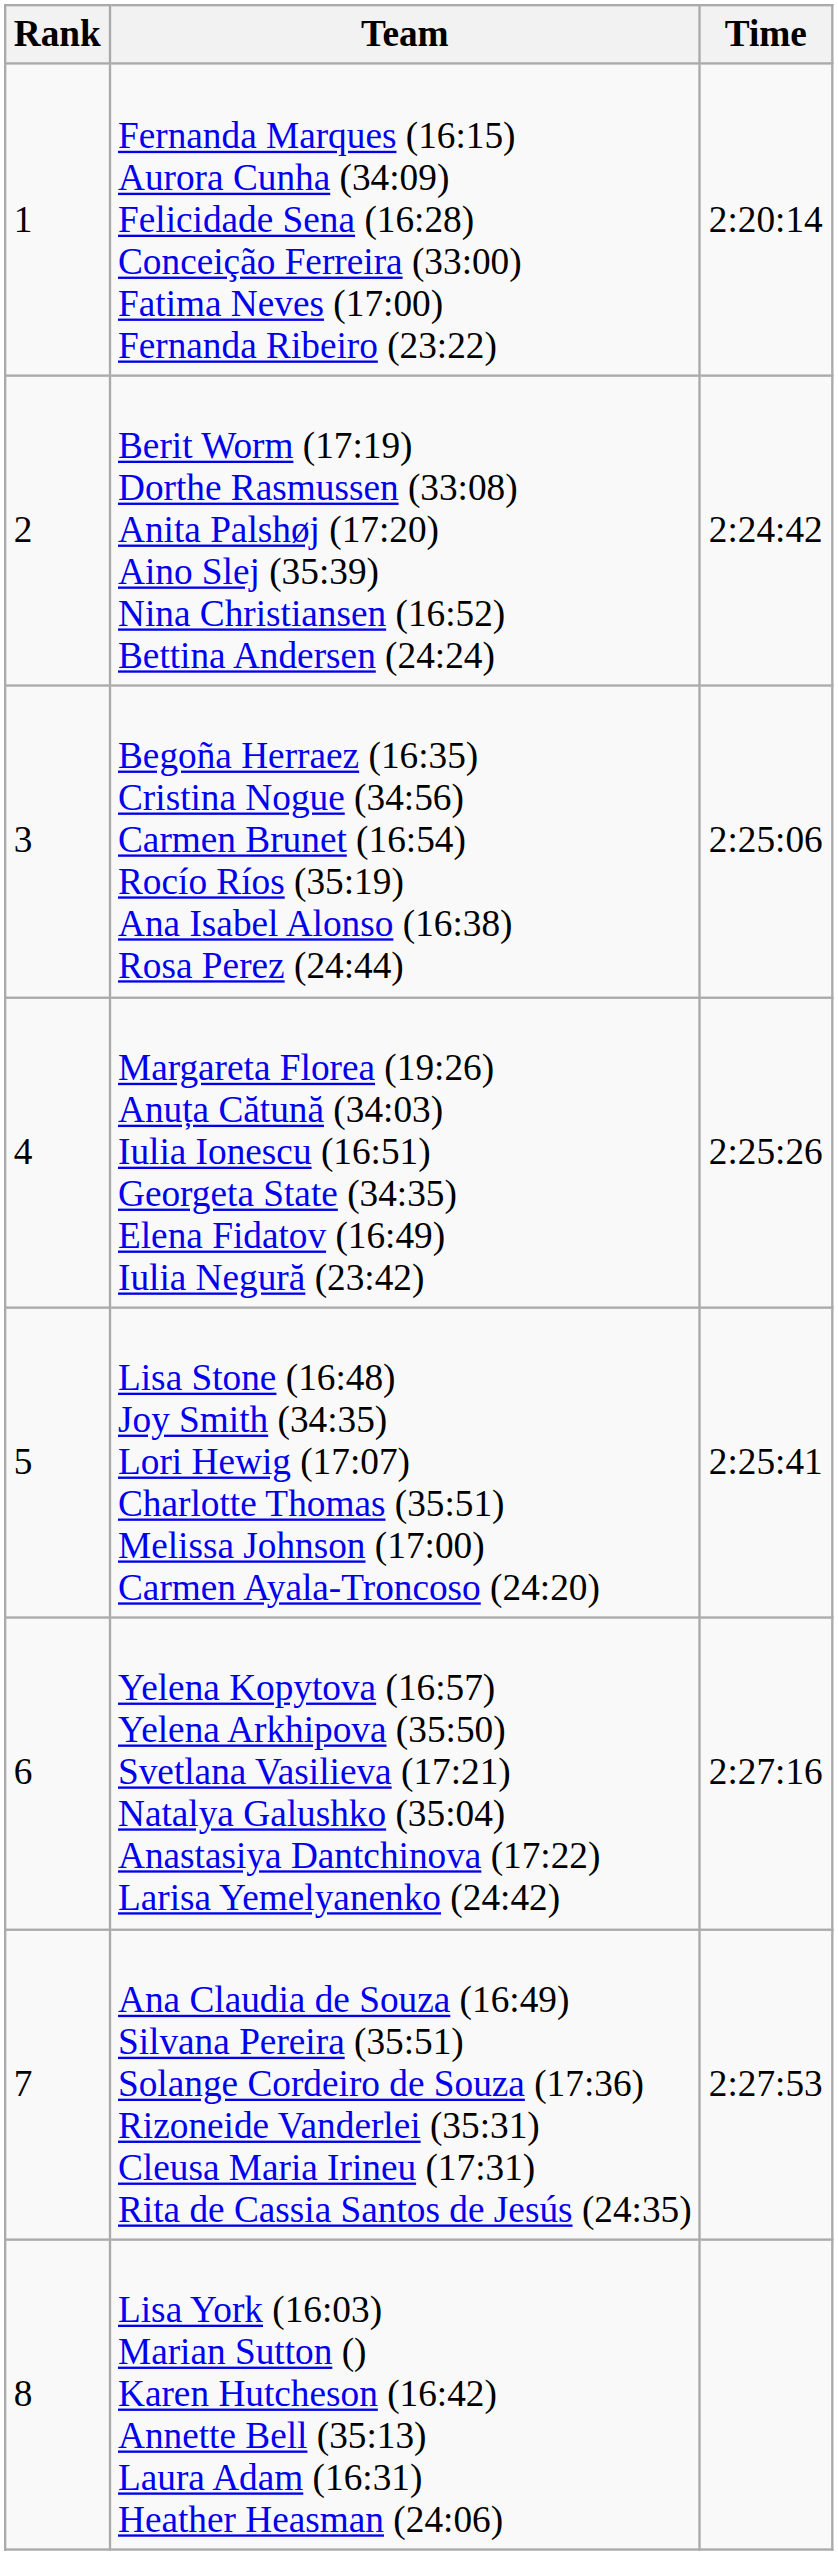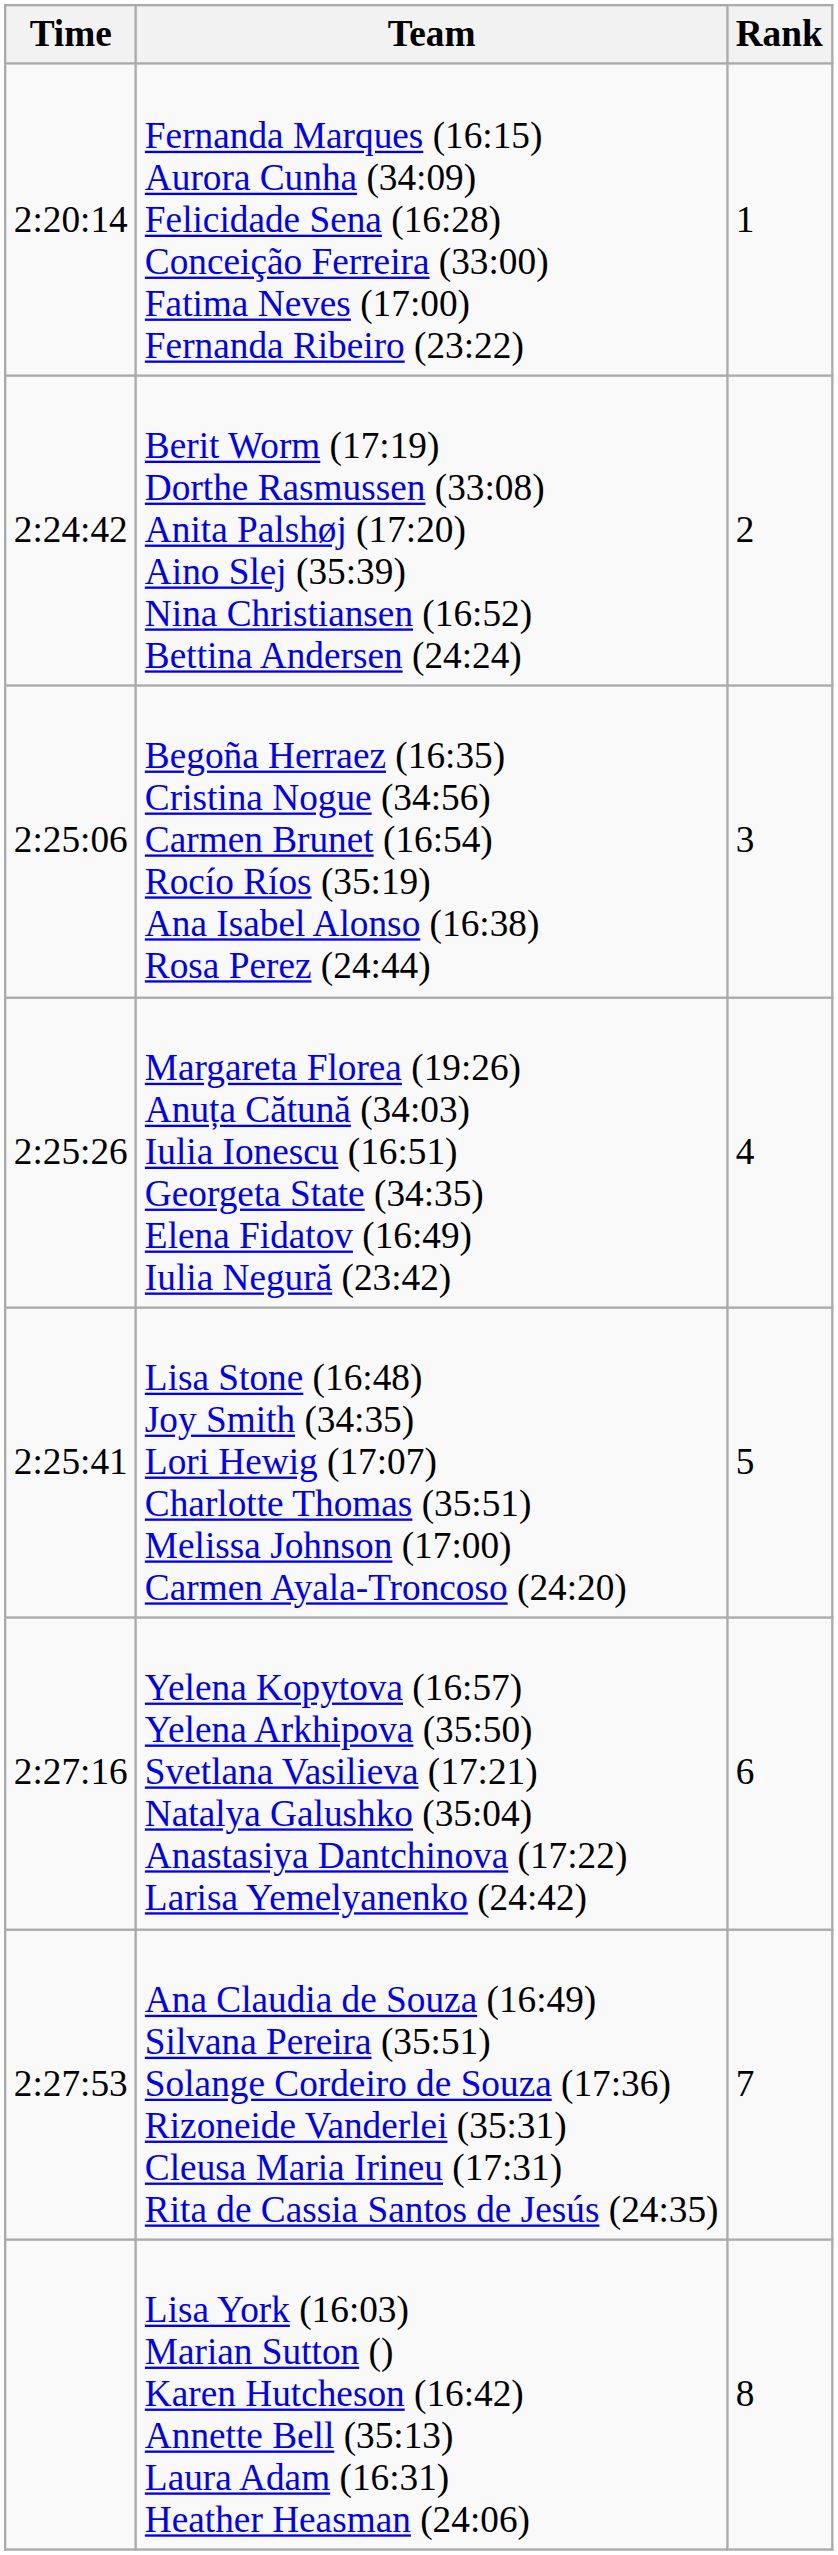columns swapped: (57, 34) <-> (766, 34)
